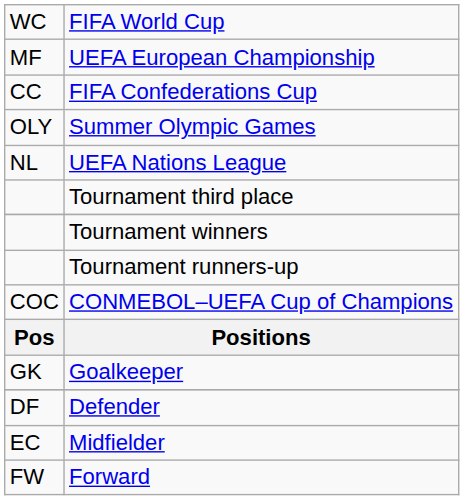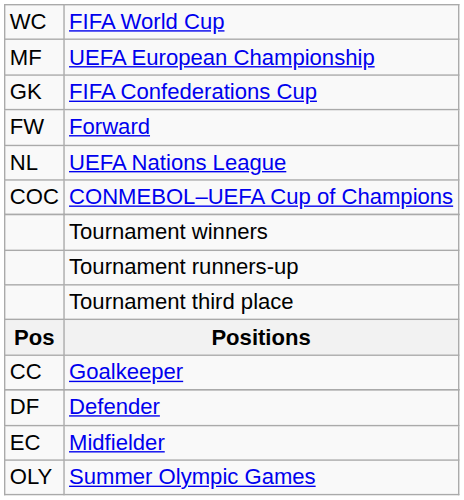(26, 92) CC -> (26, 92) GK
rows swapped: (192, 127) <-> (110, 477)
rows swapped: (261, 302) <-> (181, 197)
(26, 372) GK -> (26, 372) CC
